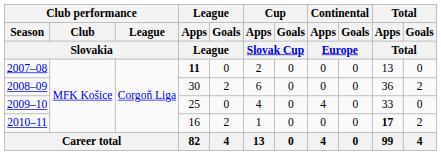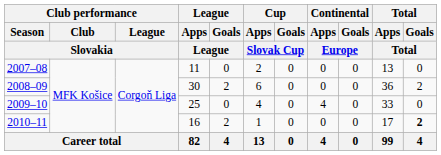(194, 68) bold -> (194, 68) normal
(387, 123) bold -> (387, 123) normal
(420, 123) normal -> (420, 123) bold
